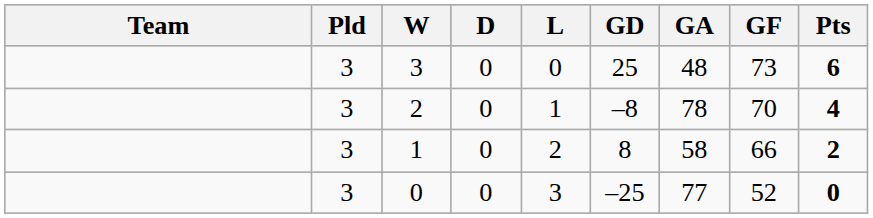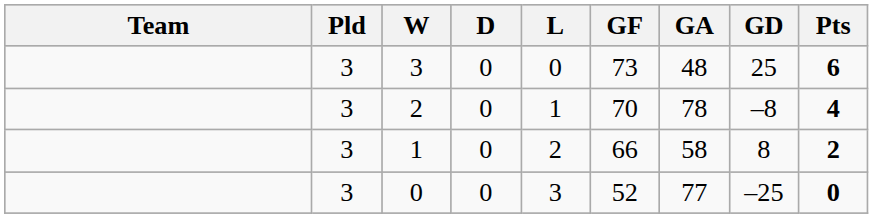columns swapped: (764, 25) <-> (625, 25)
